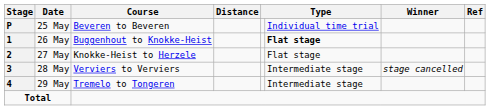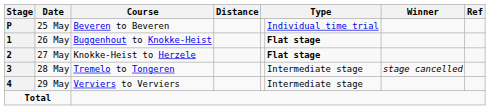(294, 55) normal -> (294, 55) bold
(127, 69) Verviers to Verviers -> (124, 69) Tremelo to Tongeren
(124, 84) Tremelo to Tongeren -> (127, 84) Verviers to Verviers
